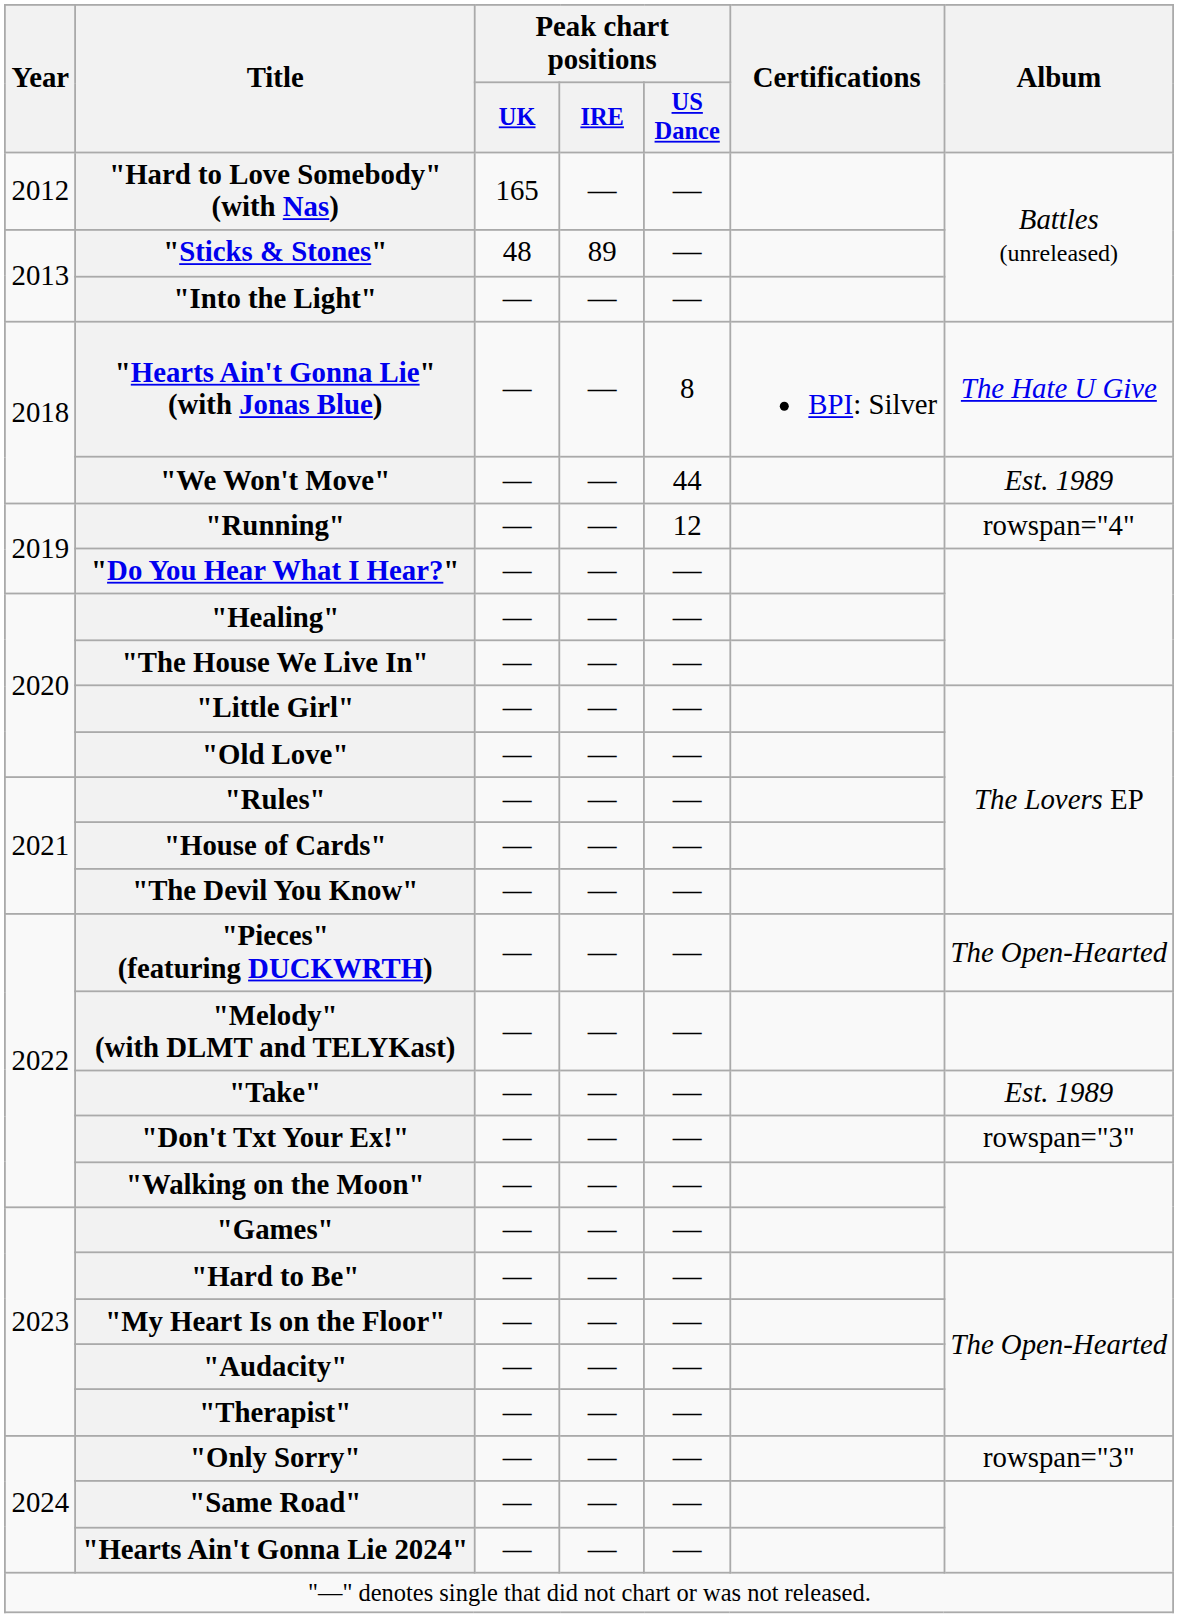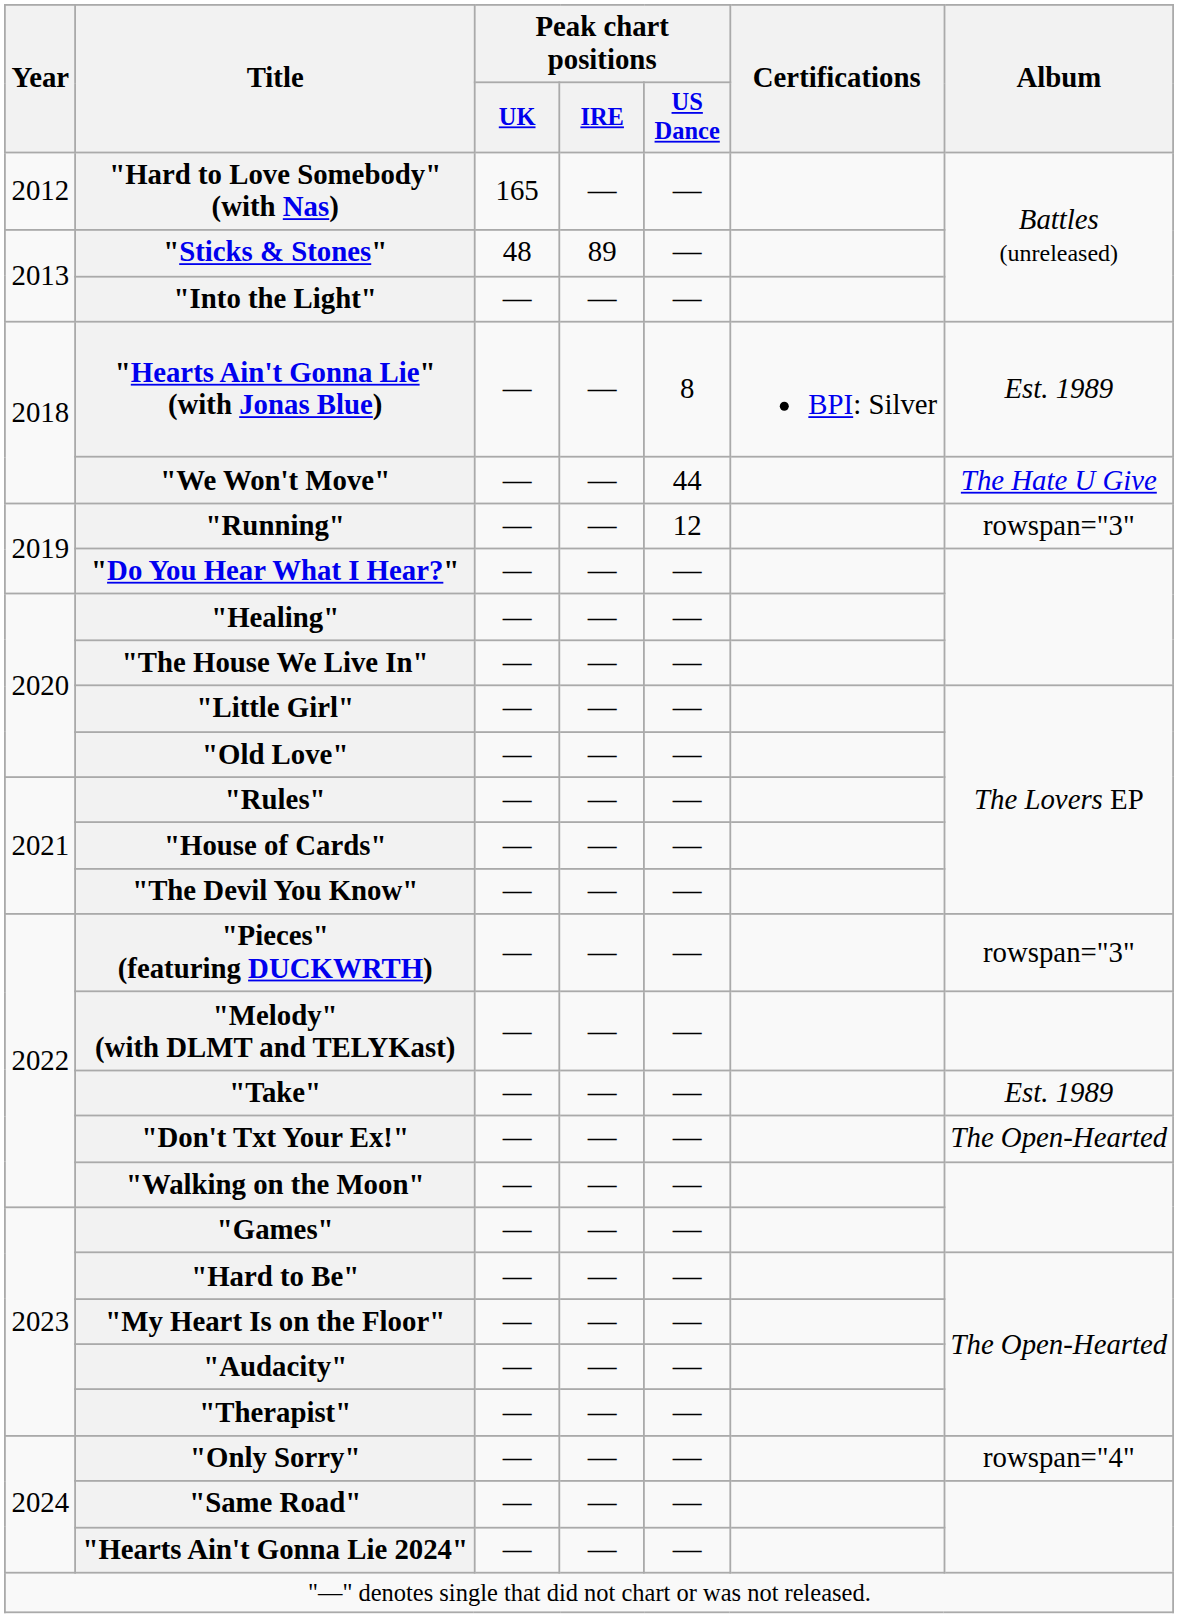(1059, 389) The Hate U Give -> (1059, 389) Est. 1989
(1059, 479) Est. 1989 -> (1059, 479) The Hate U Give
(1059, 525) rowspan="4" -> (1059, 525) rowspan="3"
(1059, 952) The Open-Hearted -> (1059, 952) rowspan="3"
(1059, 1138) rowspan="3" -> (1059, 1138) The Open-Hearted
(1059, 1457) rowspan="3" -> (1059, 1457) rowspan="4"
